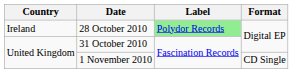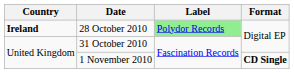(21, 28) normal -> (23, 28) bold
(265, 60) normal -> (265, 60) bold
